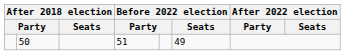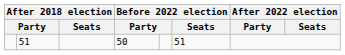(24, 42) 50 -> (24, 42) 51
(122, 42) 51 -> (122, 42) 50
(180, 42) 49 -> (180, 42) 51
